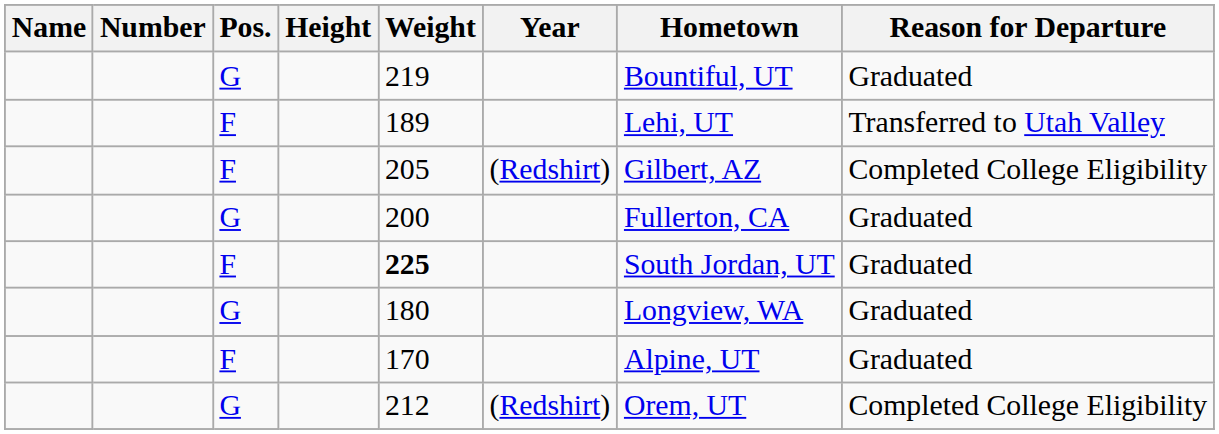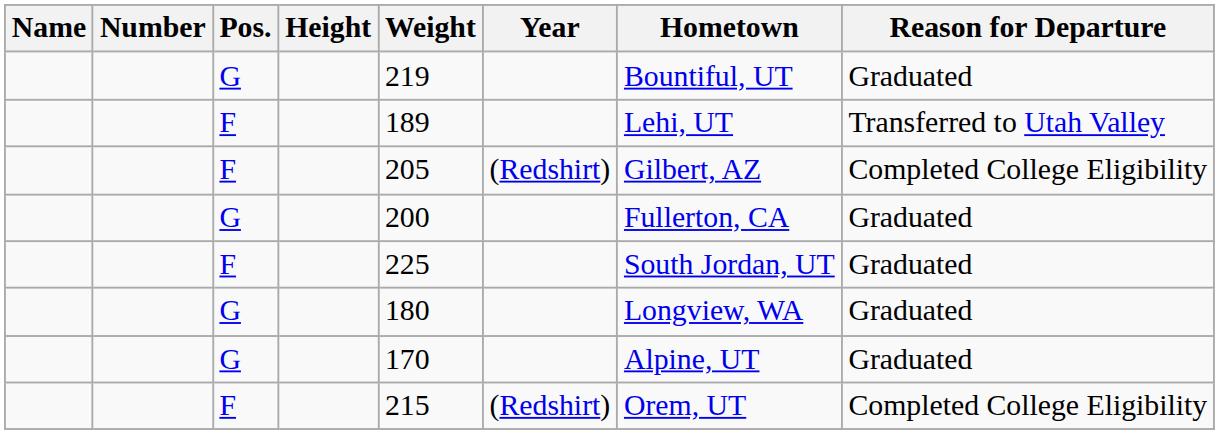(407, 264) bold -> (407, 264) normal
(228, 358) F -> (230, 358) G
(230, 405) G -> (228, 405) F
(407, 405) 212 -> (407, 405) 215
